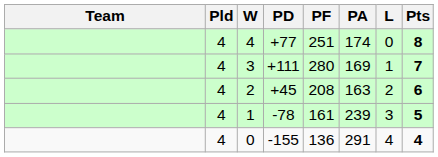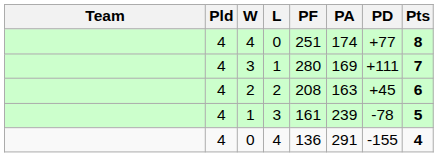columns swapped: (389, 16) <-> (283, 16)
